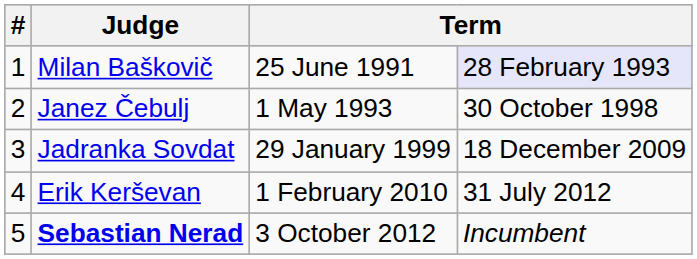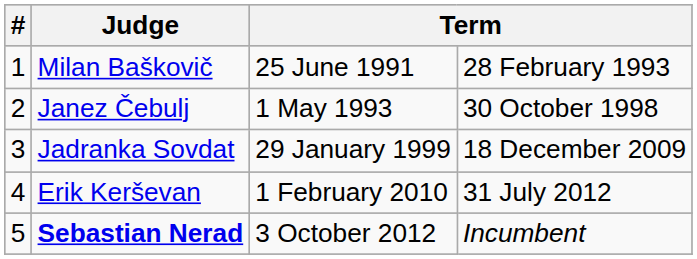(566, 66) lavender background -> (566, 66) no background
